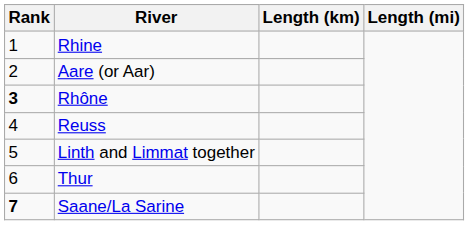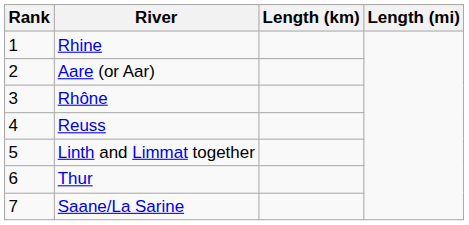(13, 98) bold -> (13, 98) normal
(13, 206) bold -> (13, 206) normal
